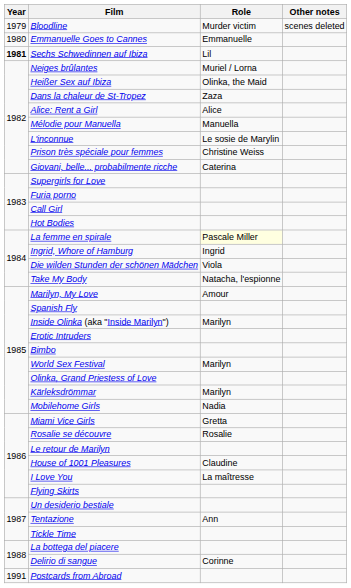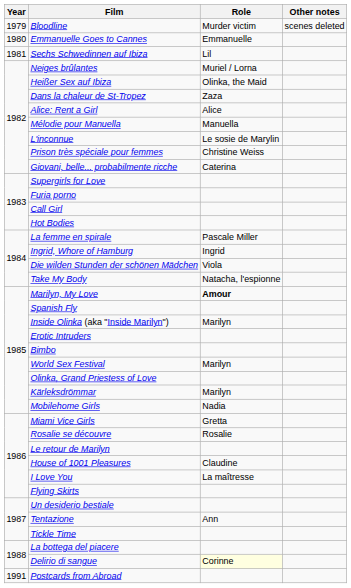(16, 54) bold -> (16, 54) normal
(230, 237) lightyellow background -> (230, 237) no background
(215, 294) normal -> (217, 294) bold
(218, 562) no background -> (218, 562) lightyellow background
